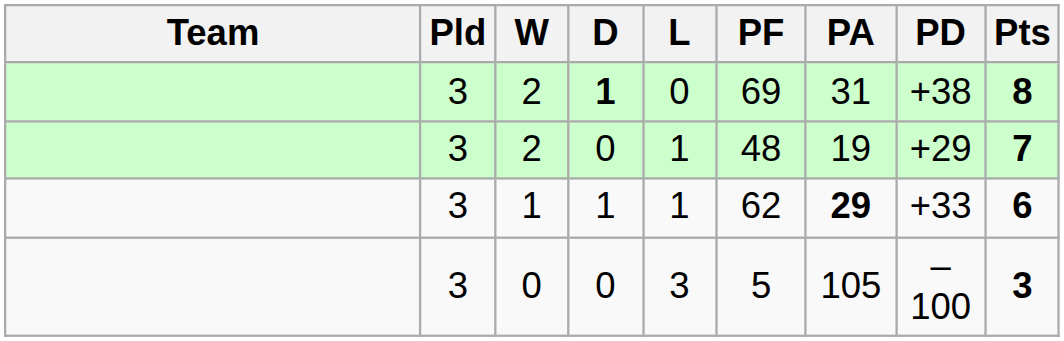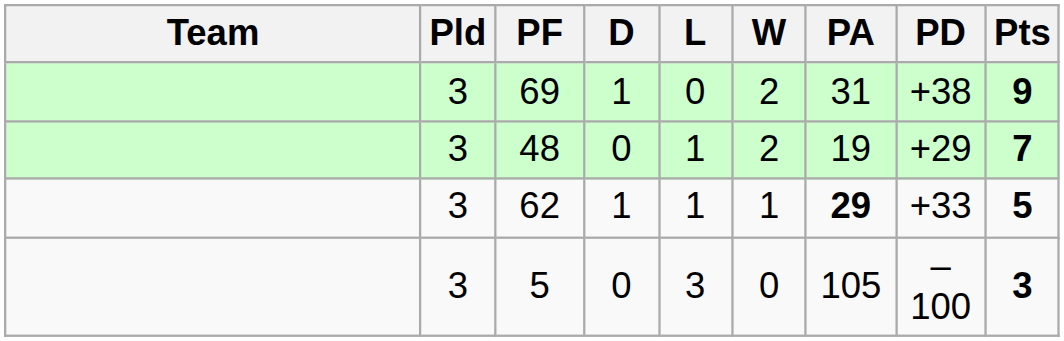columns swapped: (532, 33) <-> (761, 33)
(605, 91) bold -> (621, 91) normal
(1022, 91) 8 -> (1022, 91) 9
(1022, 206) 6 -> (1022, 206) 5
